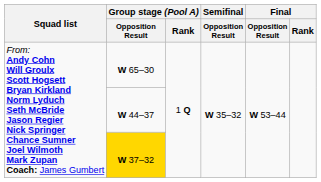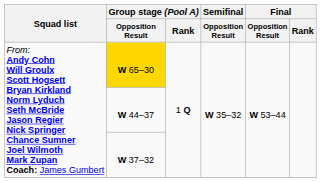(136, 65) no background -> (136, 65) gold background
(136, 155) gold background -> (136, 155) no background
